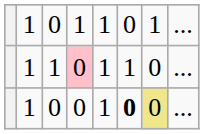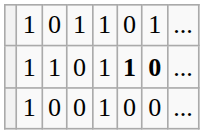(79, 66) pink background -> (79, 66) no background
(130, 66) normal -> (130, 66) bold
(155, 66) normal -> (155, 66) bold
(130, 107) bold -> (130, 107) normal
(155, 107) khaki background -> (155, 107) no background
